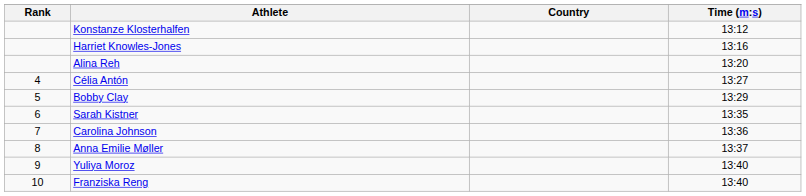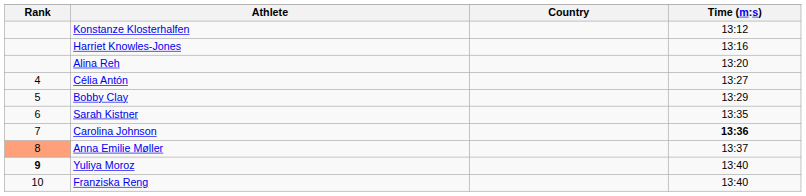(735, 132) normal -> (735, 132) bold
(38, 149) no background -> (38, 149) lightsalmon background
(38, 166) normal -> (38, 166) bold
